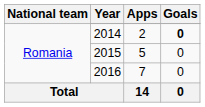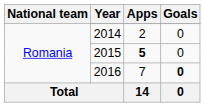(180, 33) bold -> (180, 33) normal
(142, 53) normal -> (142, 53) bold
(180, 72) normal -> (180, 72) bold
